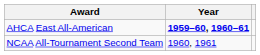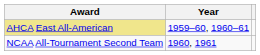(60, 27) no background -> (60, 27) khaki background
(208, 27) bold -> (208, 27) normal
